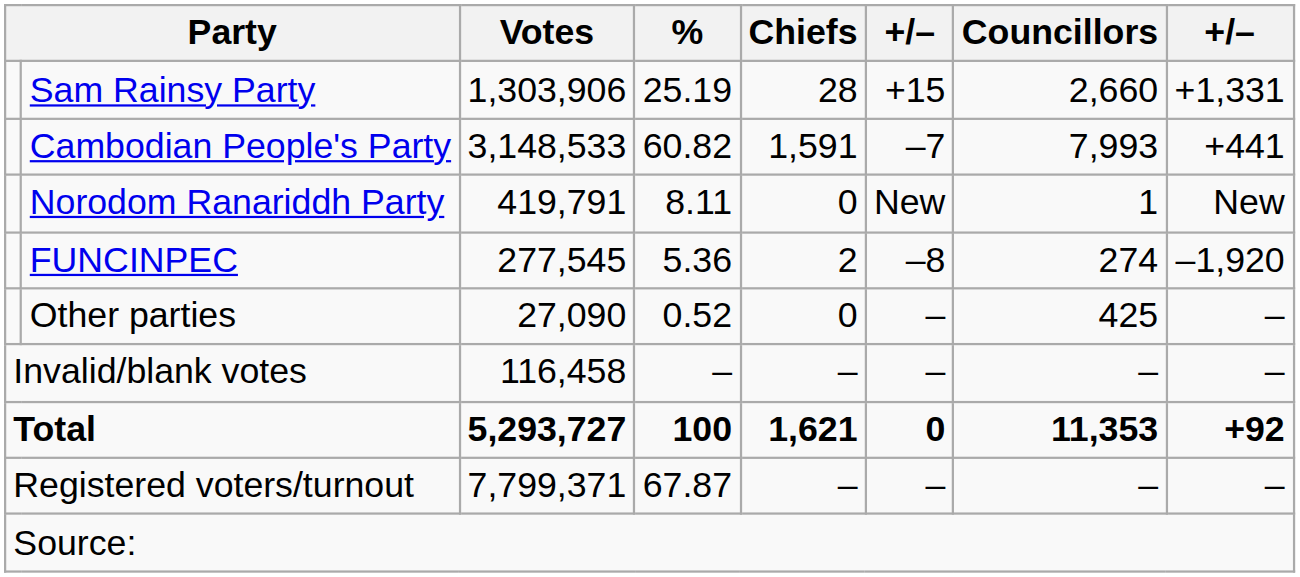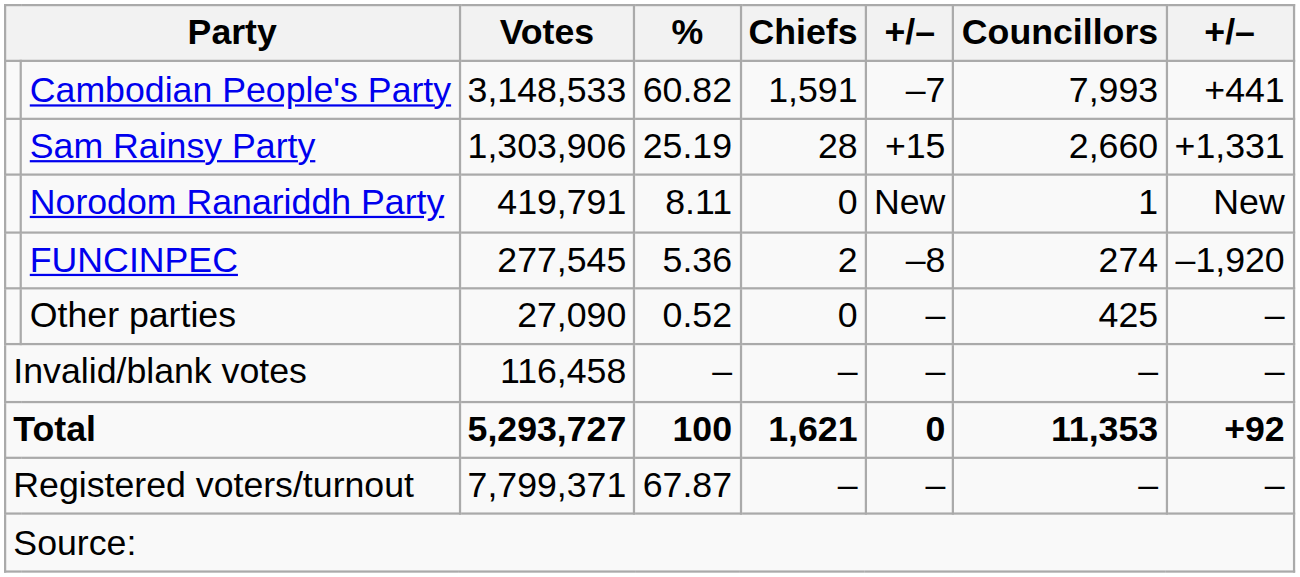rows swapped: (240, 145) <-> (173, 89)
